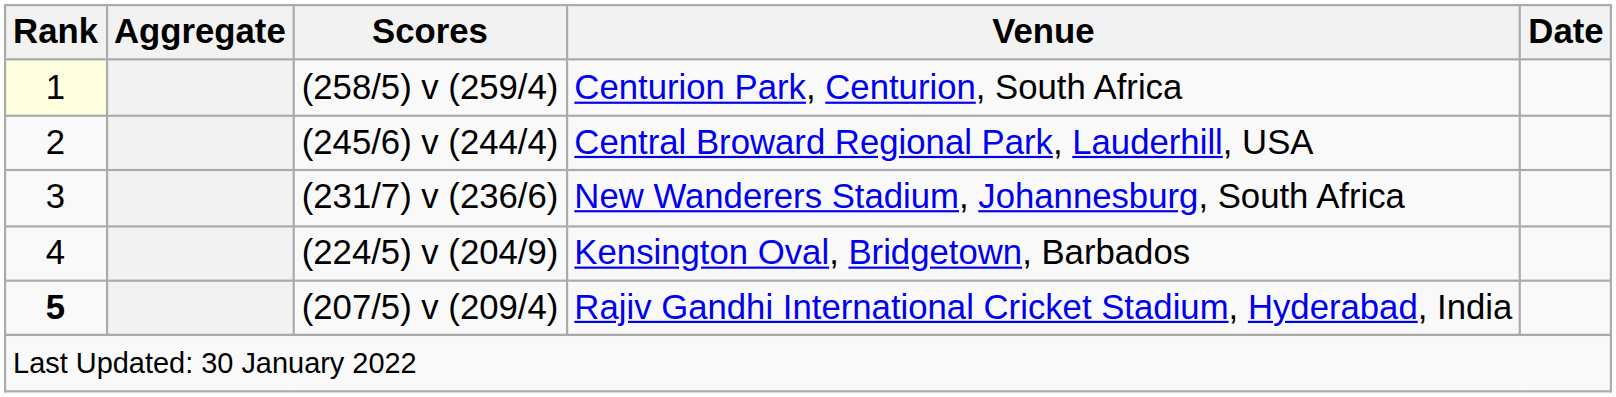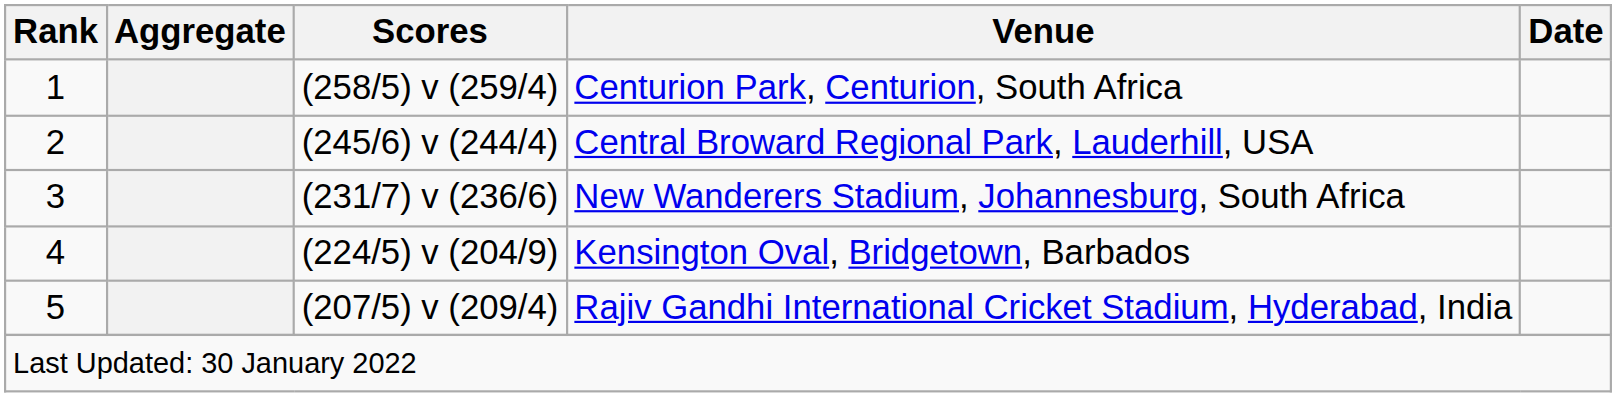(56, 87) lightyellow background -> (56, 87) no background
(56, 307) bold -> (56, 307) normal
